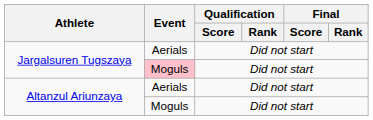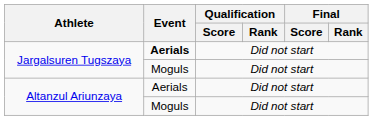(170, 51) normal -> (170, 51) bold
(170, 69) pink background -> (170, 69) no background
